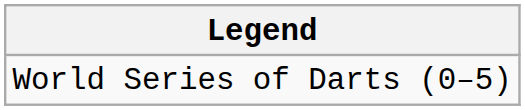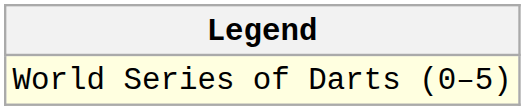(262, 81) no background -> (262, 81) lightyellow background
